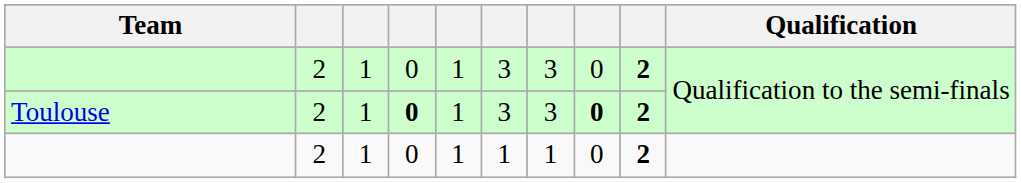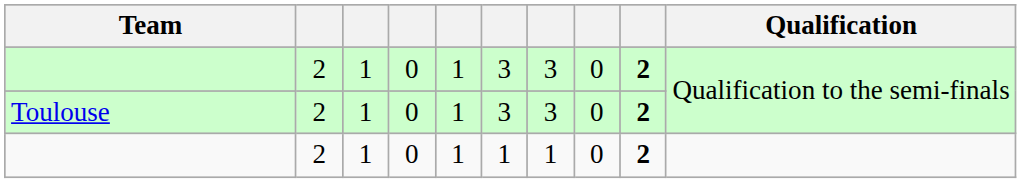(412, 111) bold -> (412, 111) normal
(597, 111) bold -> (597, 111) normal
